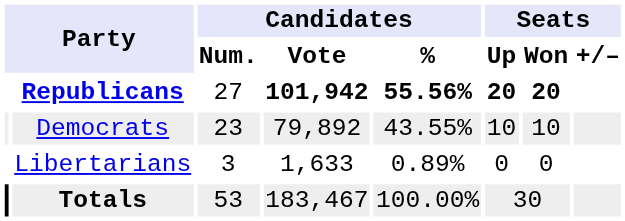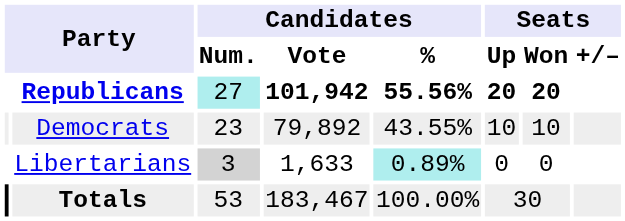(228, 93) no background -> (228, 93) paleturquoise background
(228, 164) no background -> (228, 164) lightgrey background
(428, 164) no background -> (428, 164) paleturquoise background
